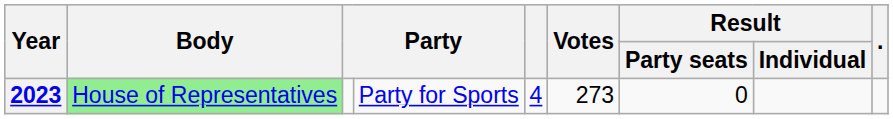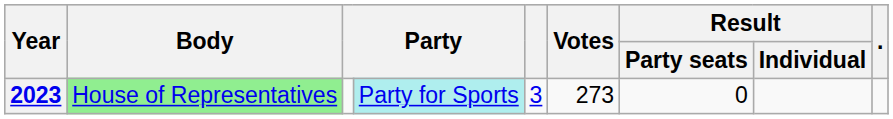(439, 96) no background -> (439, 96) paleturquoise background
(536, 96) 4 -> (536, 96) 3
